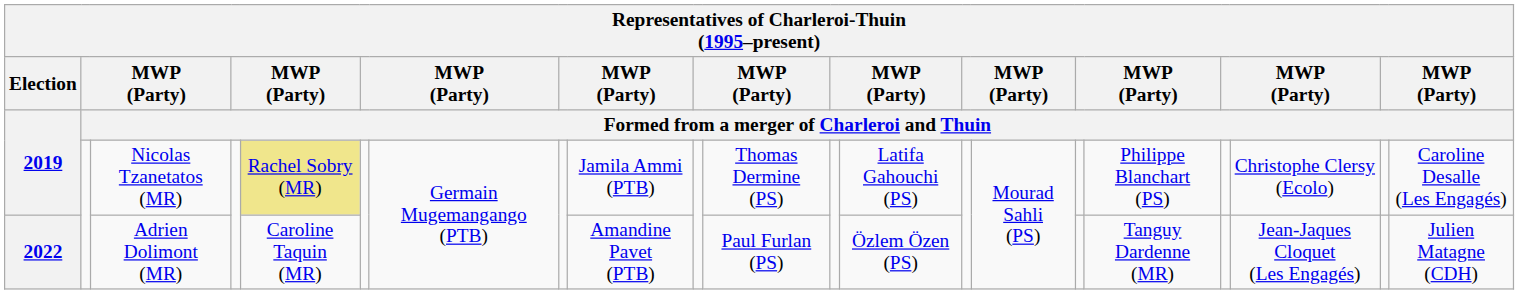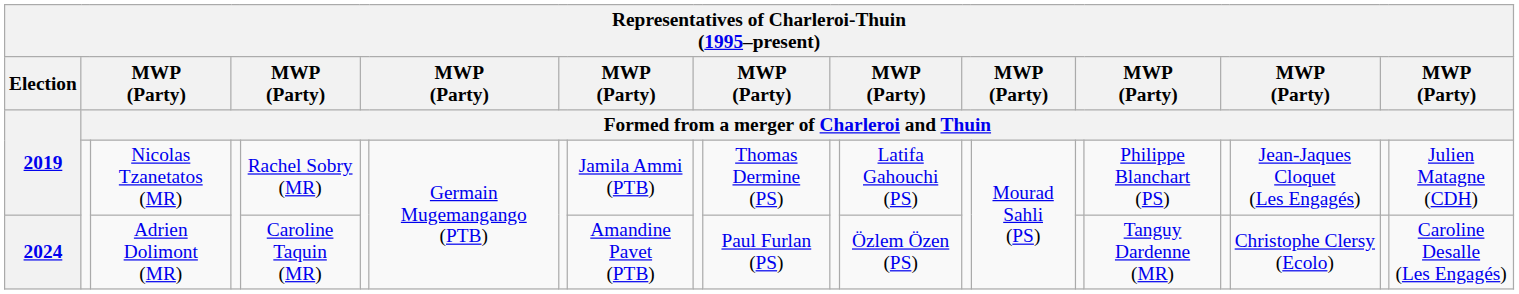(300, 177) khaki background -> (300, 177) no background
(1305, 177) Christophe Clersy (Ecolo) -> (1305, 177) Jean-Jaques Cloquet (Les Engagés)
(1451, 177) Caroline Desalle (Les Engagés) -> (1451, 177) Julien Matagne (CDH)
(43, 251) 2022 -> (43, 251) 2024
(1305, 251) Jean-Jaques Cloquet (Les Engagés) -> (1305, 251) Christophe Clersy (Ecolo)
(1451, 251) Julien Matagne (CDH) -> (1451, 251) Caroline Desalle (Les Engagés)
